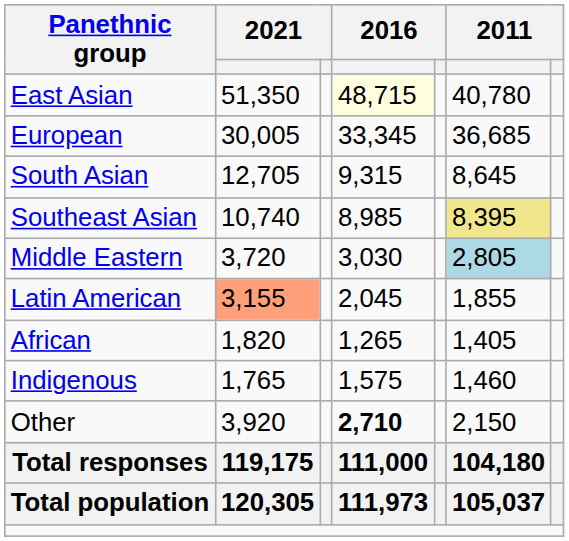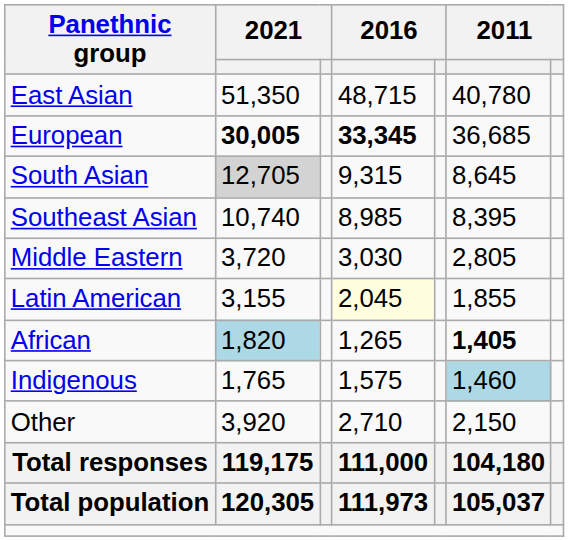(377, 94) lightyellow background -> (377, 94) no background
(260, 135) normal -> (260, 135) bold
(377, 135) normal -> (377, 135) bold
(260, 176) no background -> (260, 176) lightgrey background
(484, 217) khaki background -> (484, 217) no background
(484, 258) lightblue background -> (484, 258) no background
(253, 299) lightsalmon background -> (253, 299) no background
(370, 299) no background -> (370, 299) lightyellow background
(253, 339) no background -> (253, 339) lightblue background
(484, 339) normal -> (484, 339) bold
(484, 380) no background -> (484, 380) lightblue background
(370, 421) bold -> (370, 421) normal
